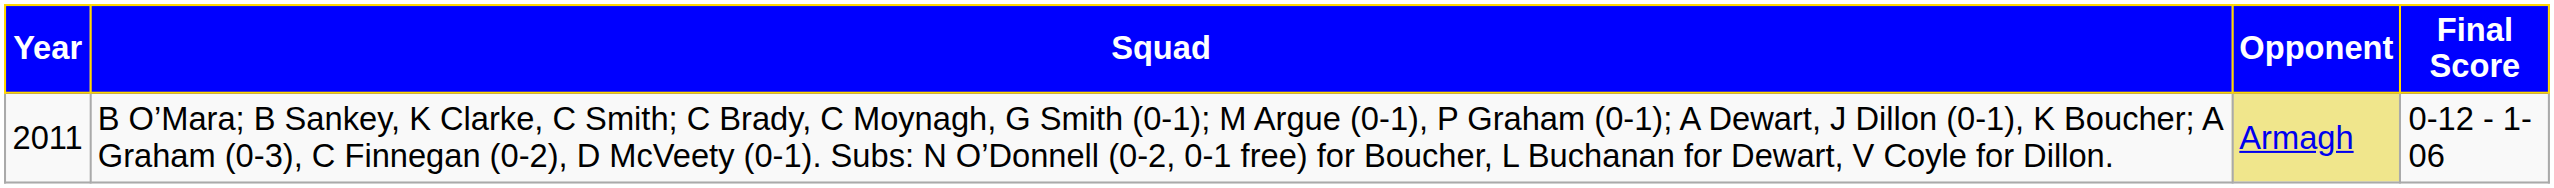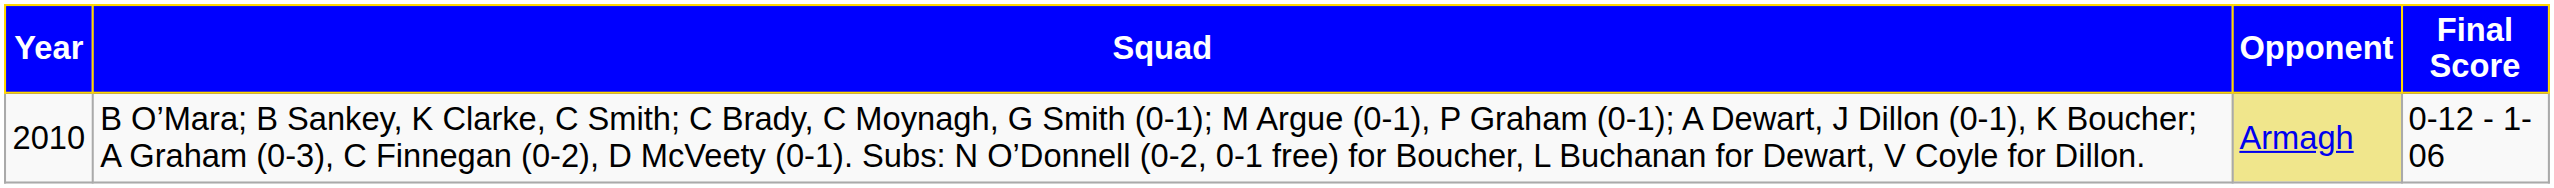(48, 137) 2011 -> (49, 137) 2010
